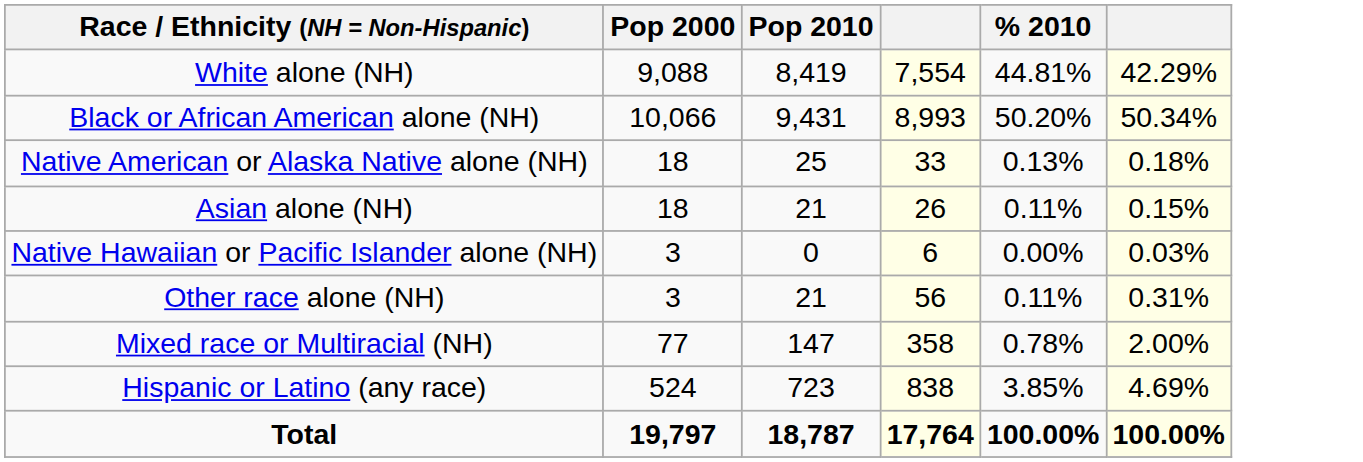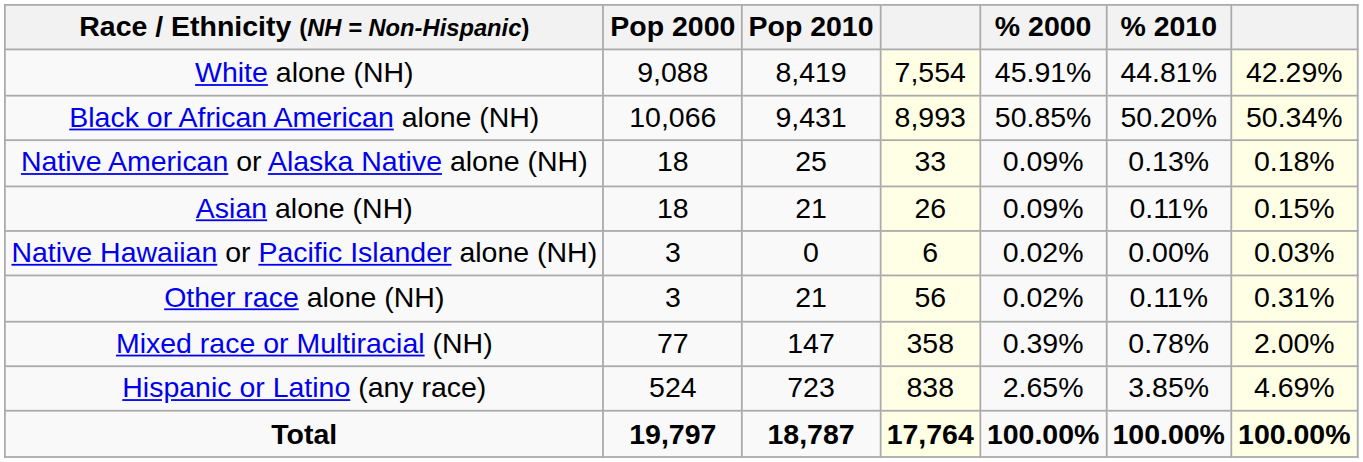+ column: (1043, 27)
